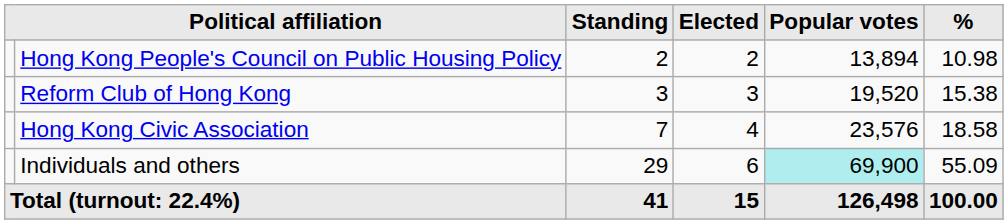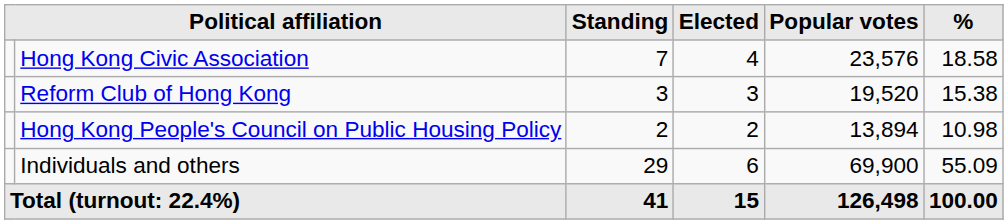rows swapped: (165, 129) <-> (291, 58)
(884, 165) paleturquoise background -> (884, 165) no background
